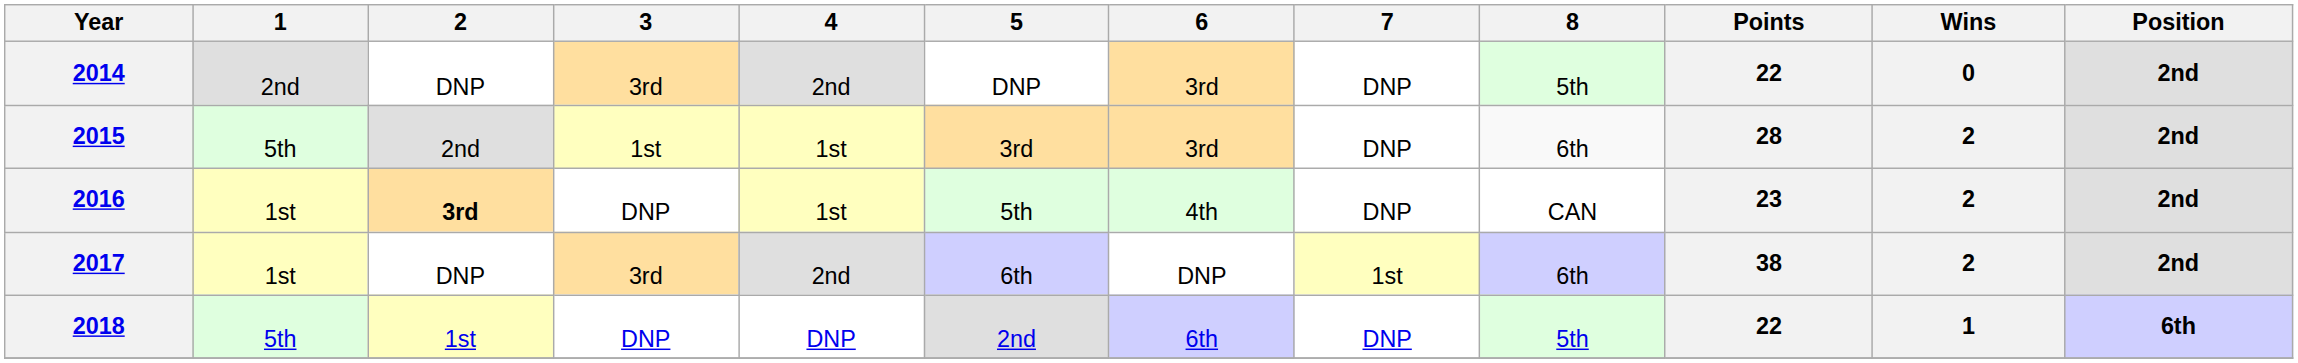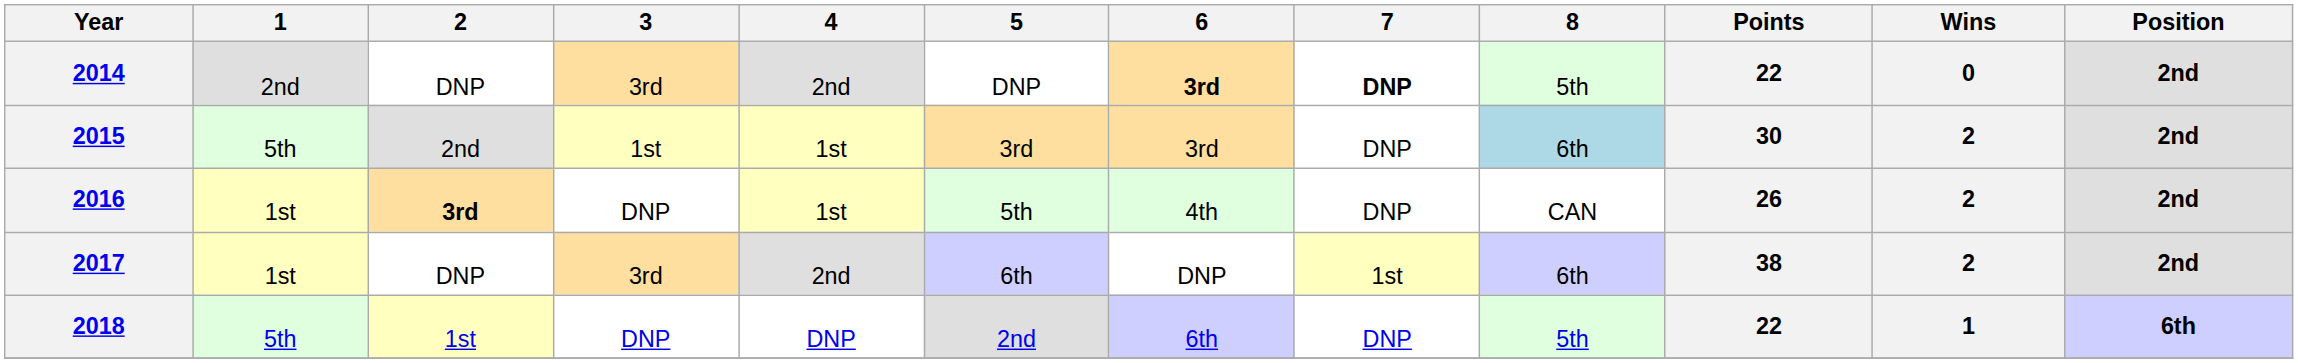(1202, 86) normal -> (1202, 86) bold
(1387, 86) normal -> (1387, 86) bold
(1573, 149) no background -> (1573, 149) lightblue background
(1769, 136) 28 -> (1769, 136) 30
(1769, 199) 23 -> (1769, 199) 26
